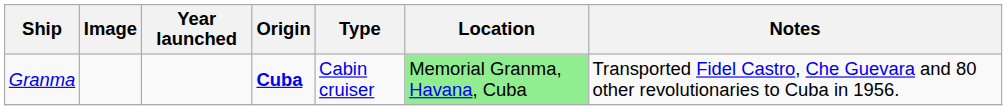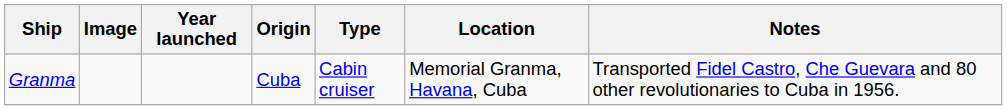(279, 79) bold -> (278, 79) normal
(485, 79) lightgreen background -> (485, 79) no background
